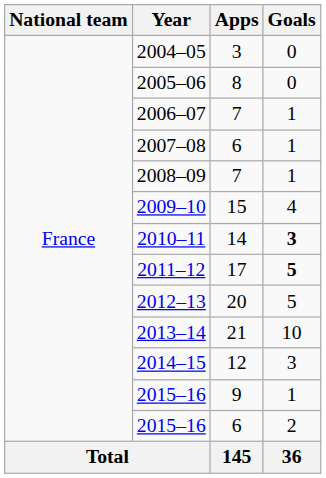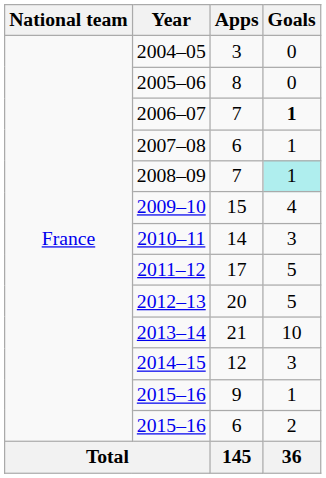(292, 113) normal -> (292, 113) bold
(292, 176) no background -> (292, 176) paleturquoise background
(292, 238) bold -> (292, 238) normal
(292, 269) bold -> (292, 269) normal
